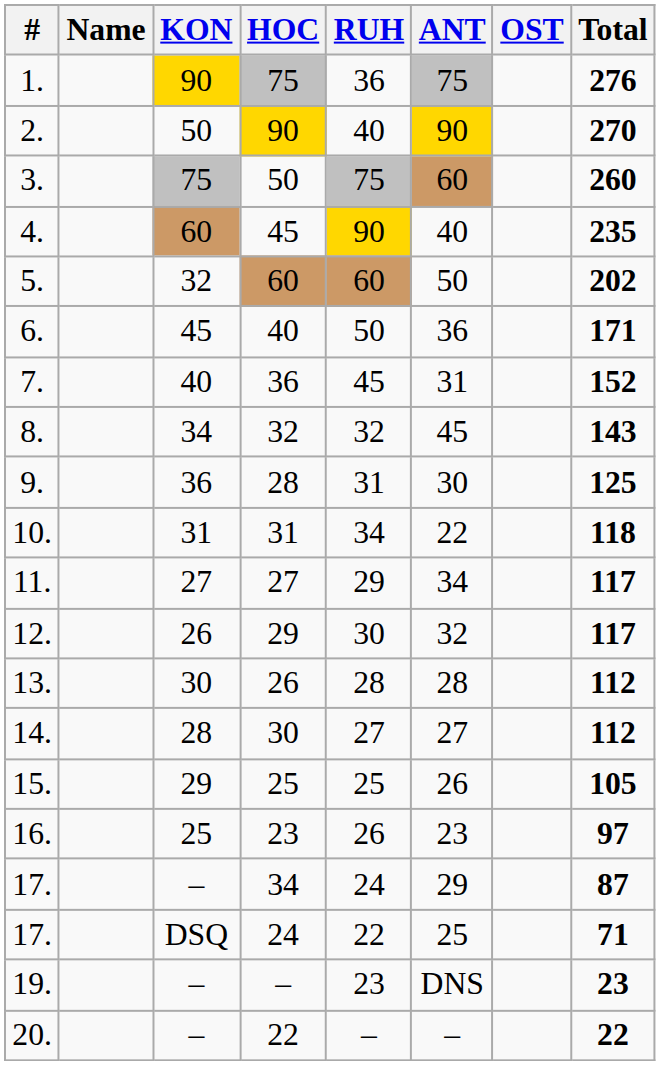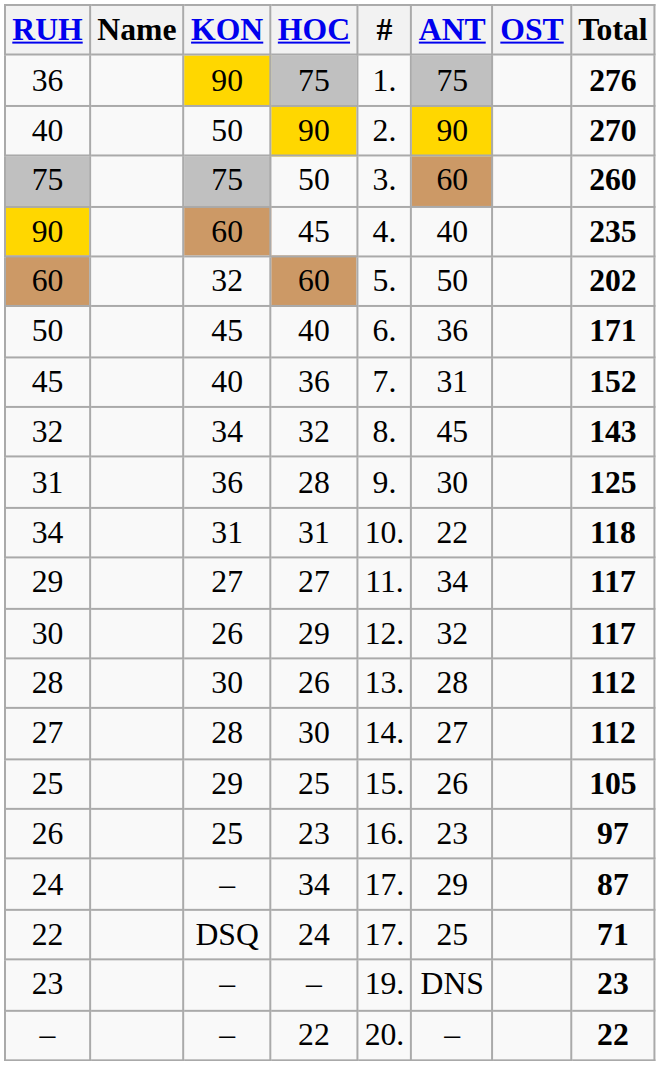columns swapped: (32, 29) <-> (369, 29)
